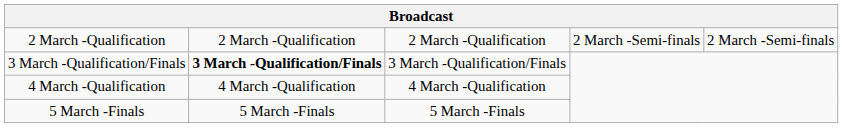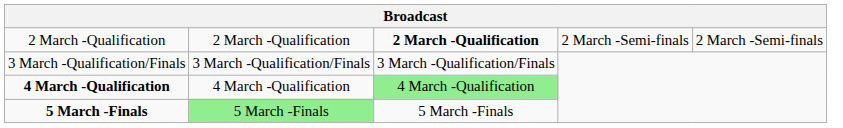(477, 39) normal -> (466, 39) bold
(287, 63) bold -> (281, 63) normal
(97, 87) normal -> (97, 87) bold
(477, 87) no background -> (466, 87) lightgreen background
(97, 110) normal -> (97, 110) bold
(287, 110) no background -> (281, 110) lightgreen background
